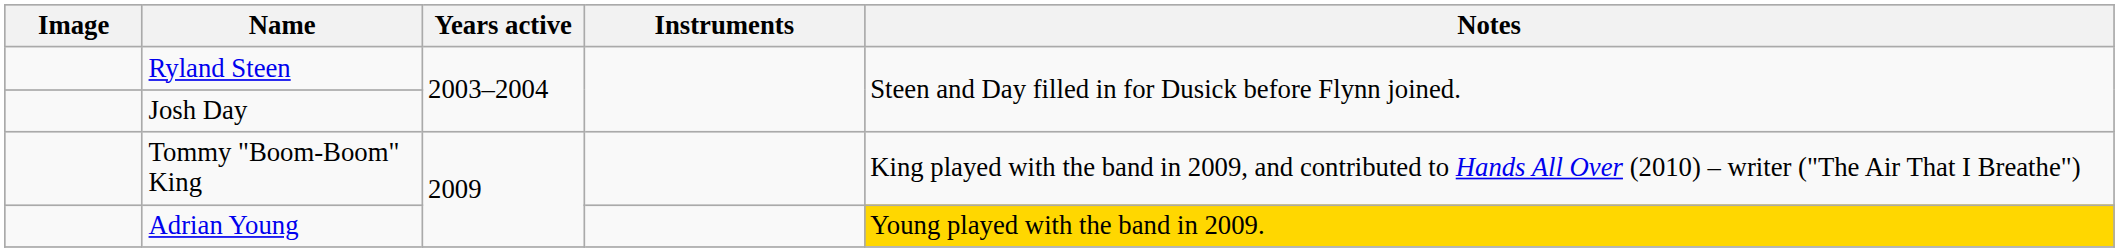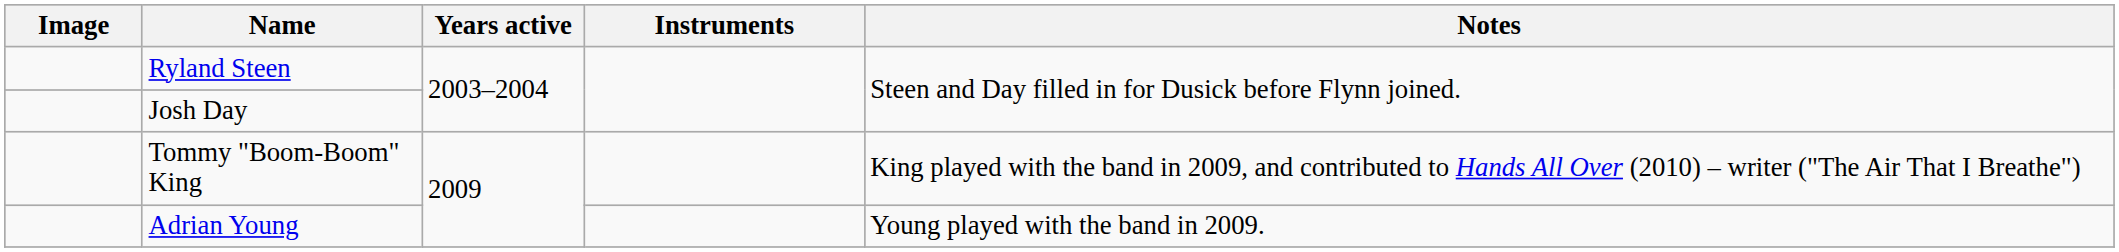(1067, 225) gold background -> (1067, 225) no background
